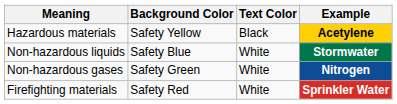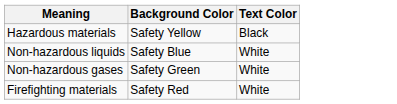- column: (346, 14)
